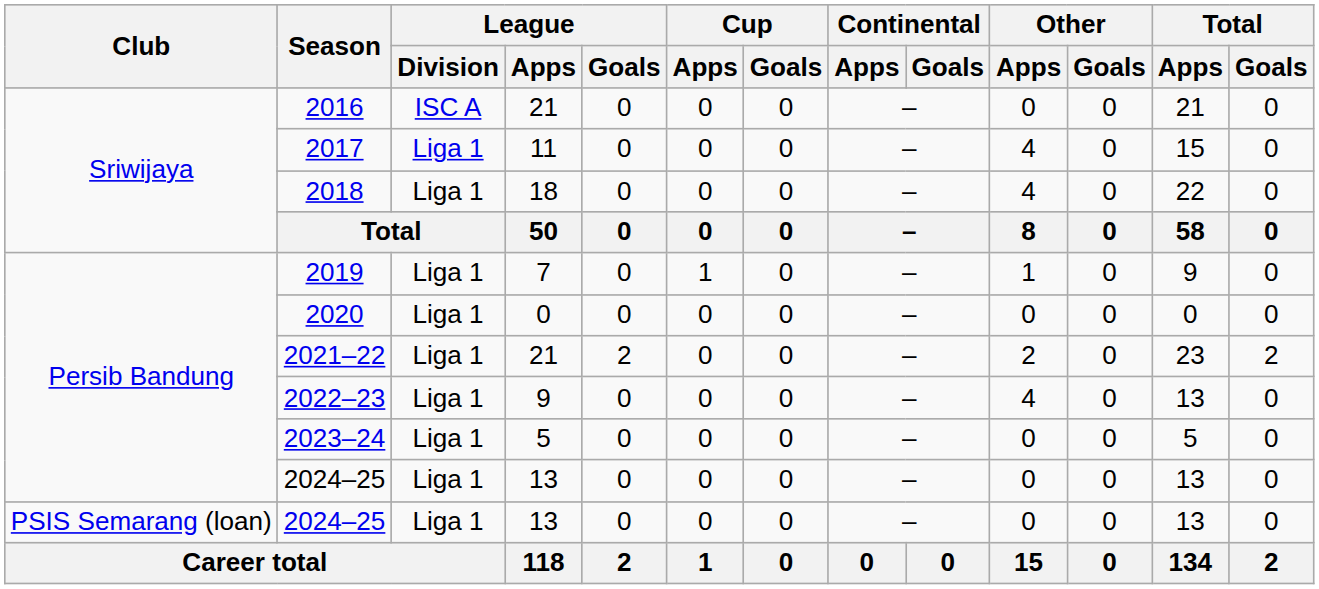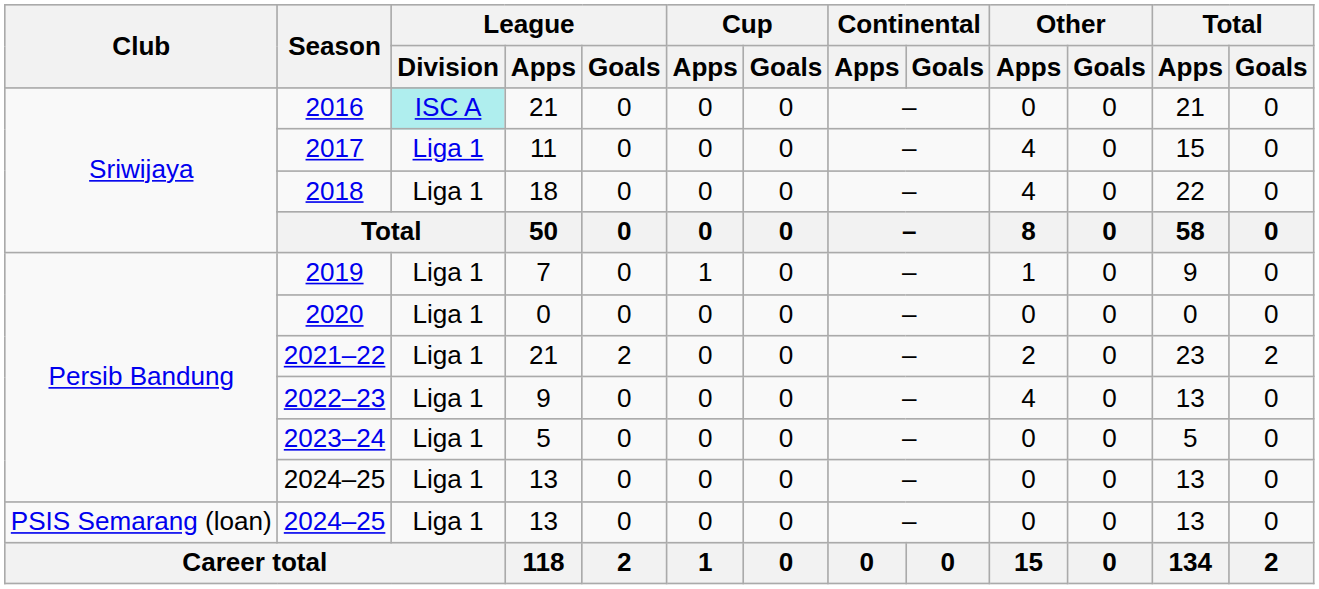(448, 107) no background -> (448, 107) paleturquoise background
